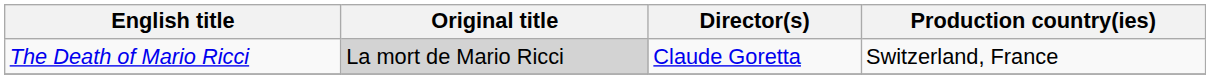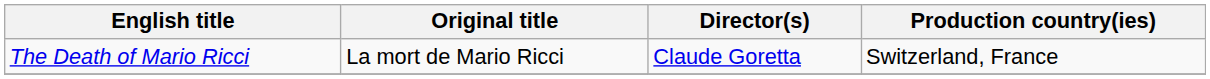(455, 56) lightgrey background -> (455, 56) no background
